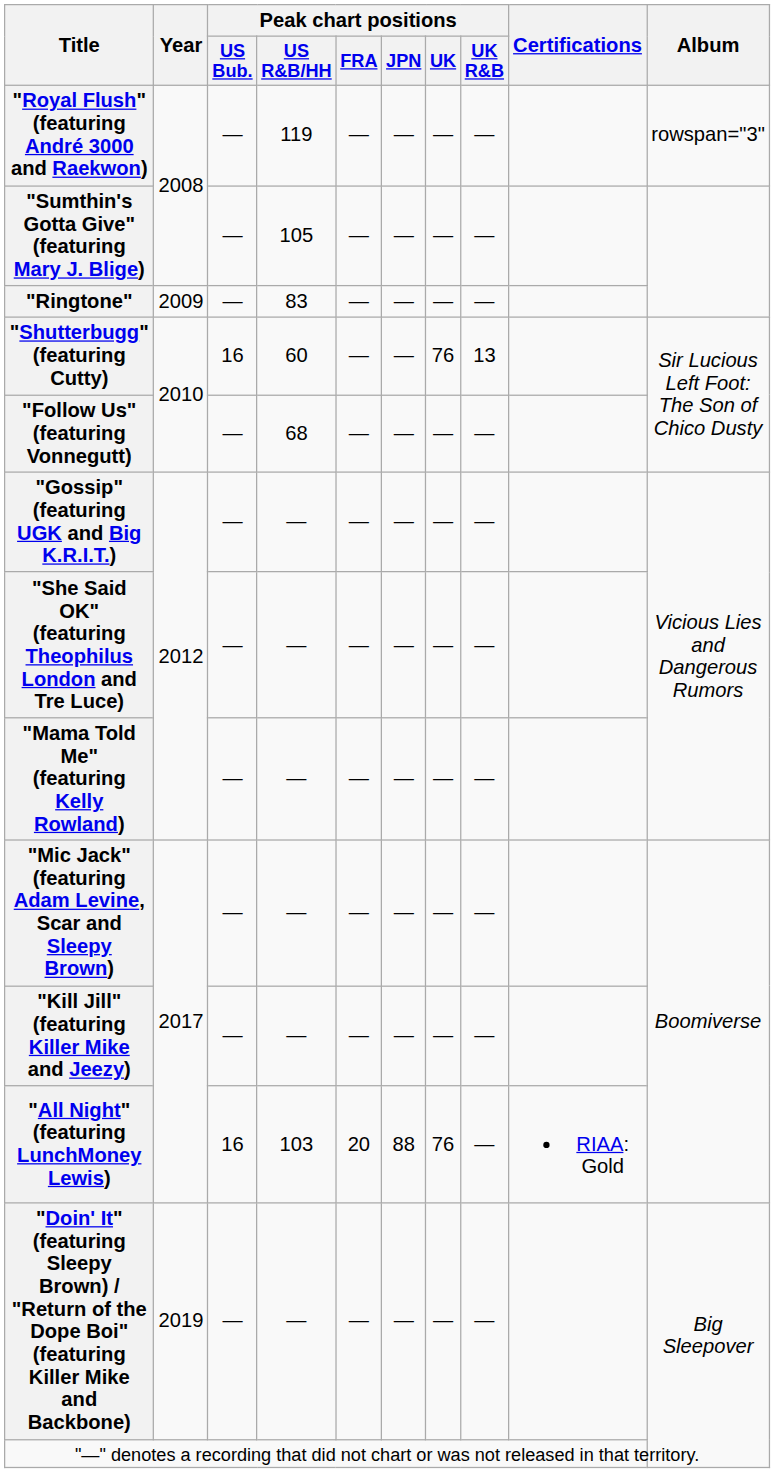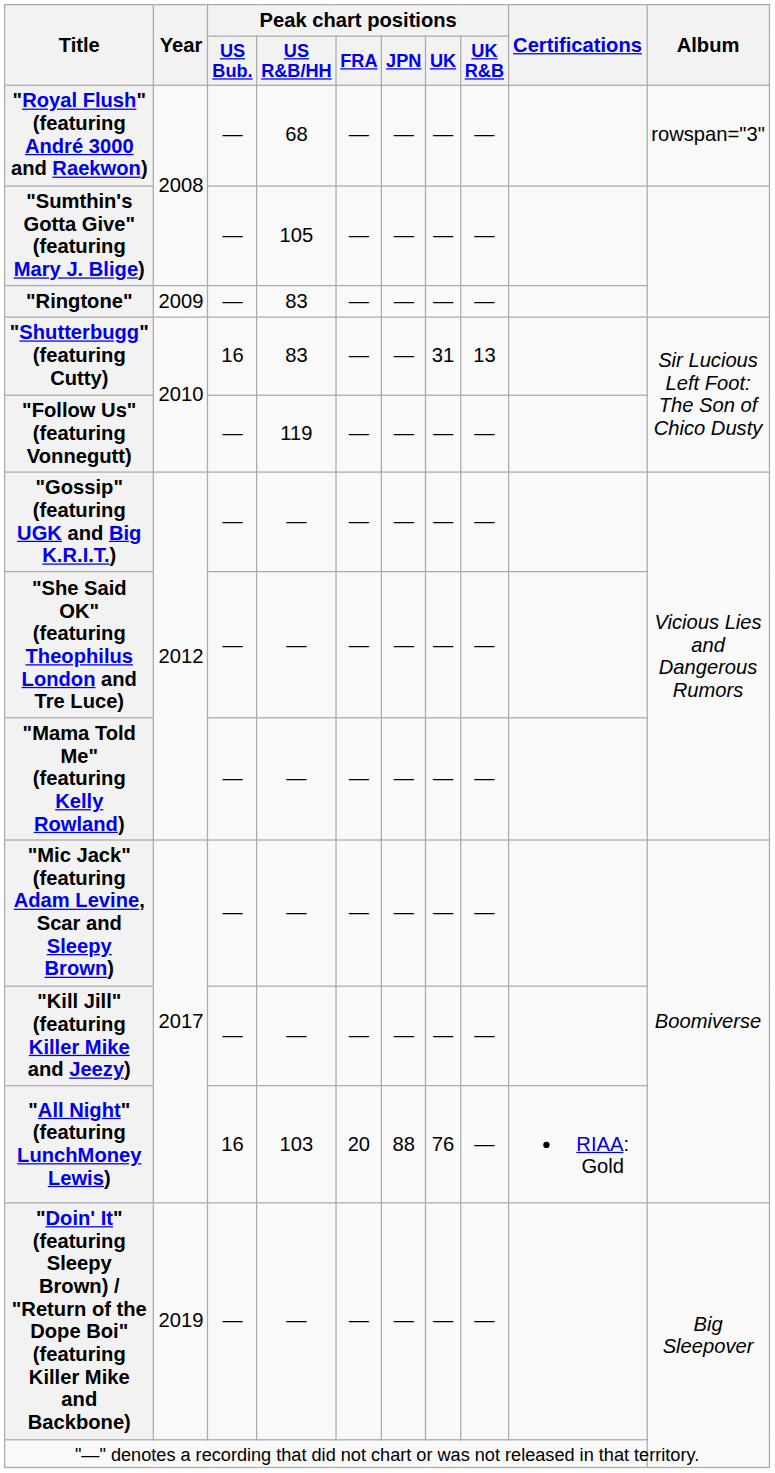(296, 135) 119 -> (296, 135) 68
(296, 355) 60 -> (296, 355) 83
(443, 355) 76 -> (443, 355) 31
(296, 433) 68 -> (296, 433) 119
